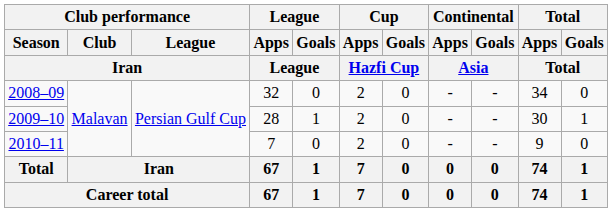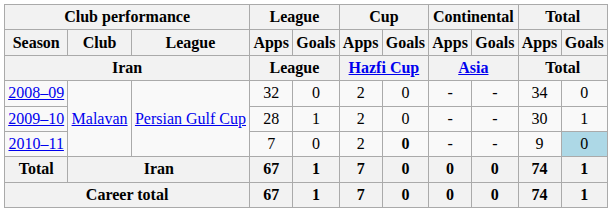(405, 144) normal -> (405, 144) bold
(584, 144) no background -> (584, 144) lightblue background
